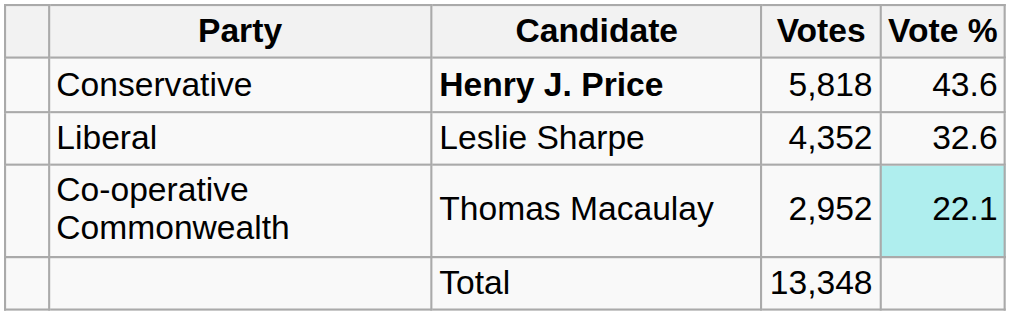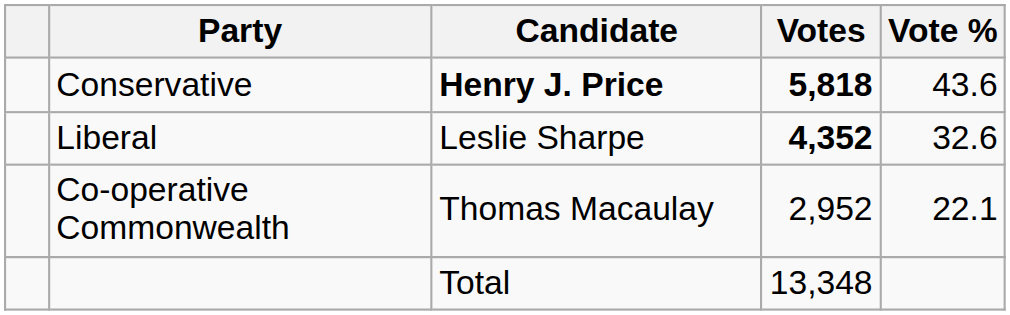(830, 84) normal -> (830, 84) bold
(830, 137) normal -> (830, 137) bold
(965, 209) paleturquoise background -> (965, 209) no background
